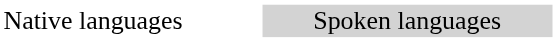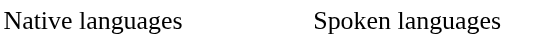(407, 20) lightgrey background -> (407, 20) no background
